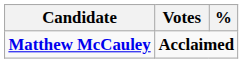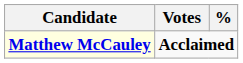(80, 44) no background -> (80, 44) lightyellow background
